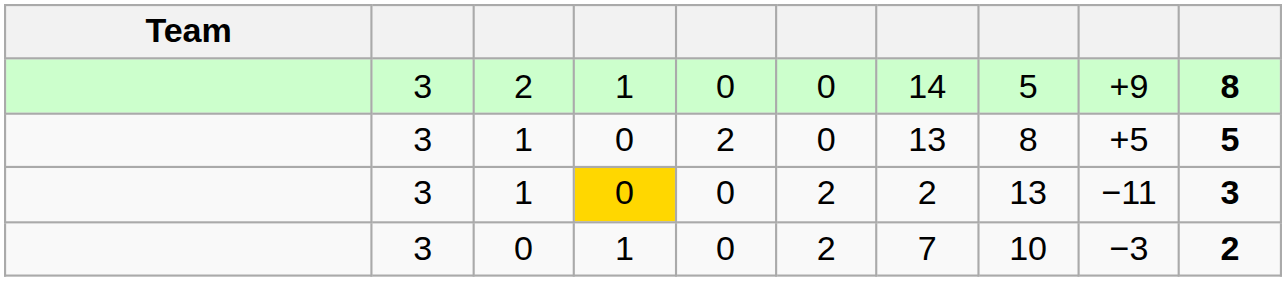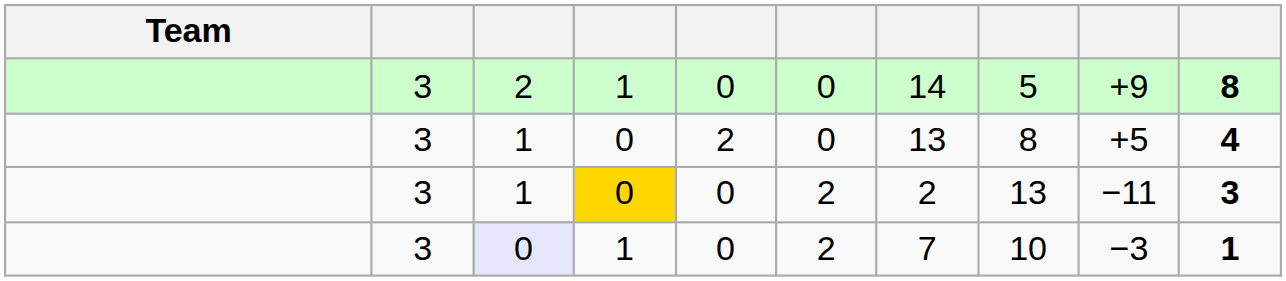(1230, 139) 5 -> (1230, 139) 4
(524, 247) no background -> (524, 247) lavender background
(1230, 247) 2 -> (1230, 247) 1
